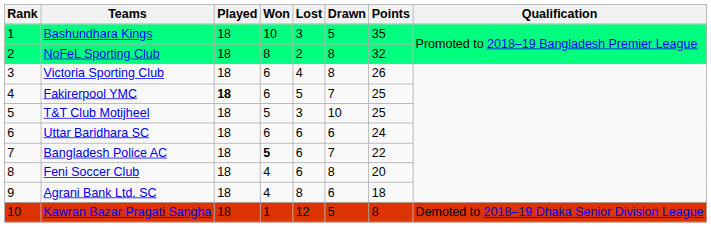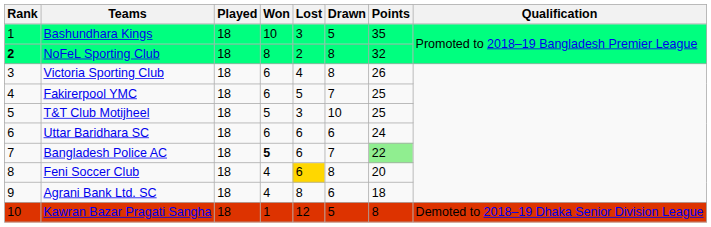(11, 53) normal -> (11, 53) bold
(224, 93) bold -> (224, 93) normal
(379, 152) no background -> (379, 152) lightgreen background
(299, 172) no background -> (299, 172) gold background
